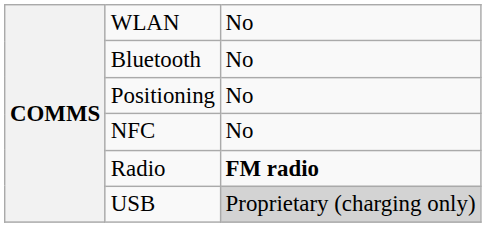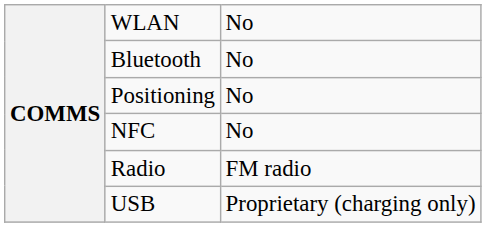(272, 167) bold -> (268, 167) normal
(351, 204) lightgrey background -> (351, 204) no background
